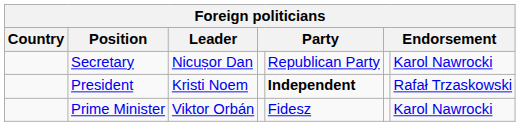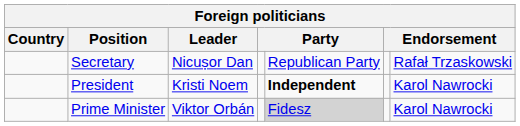(443, 62) Karol Nawrocki -> (453, 62) Rafał Trzaskowski
(453, 86) Rafał Trzaskowski -> (443, 86) Karol Nawrocki
(290, 109) no background -> (290, 109) lightgrey background
